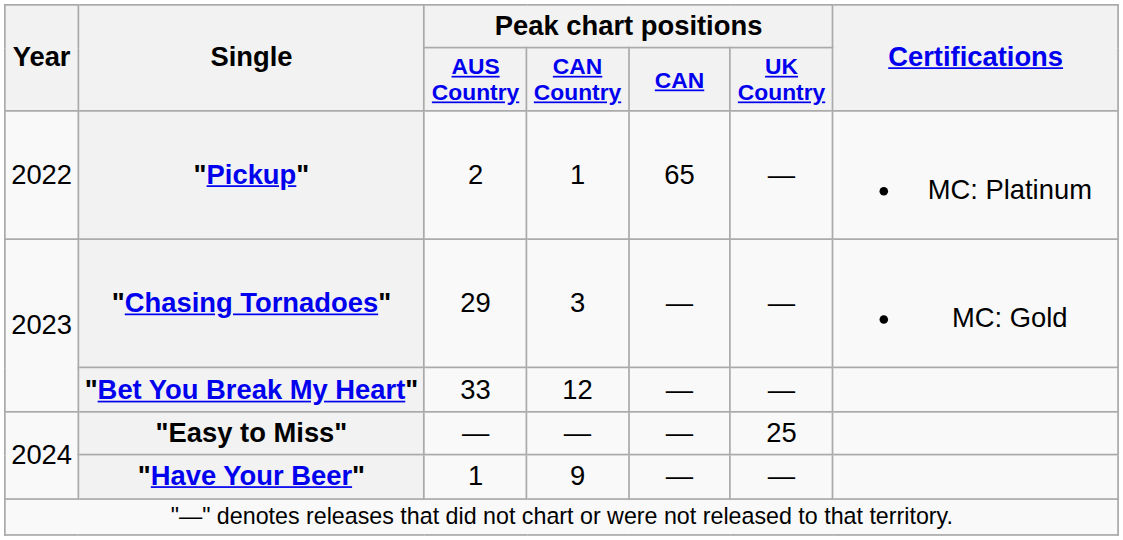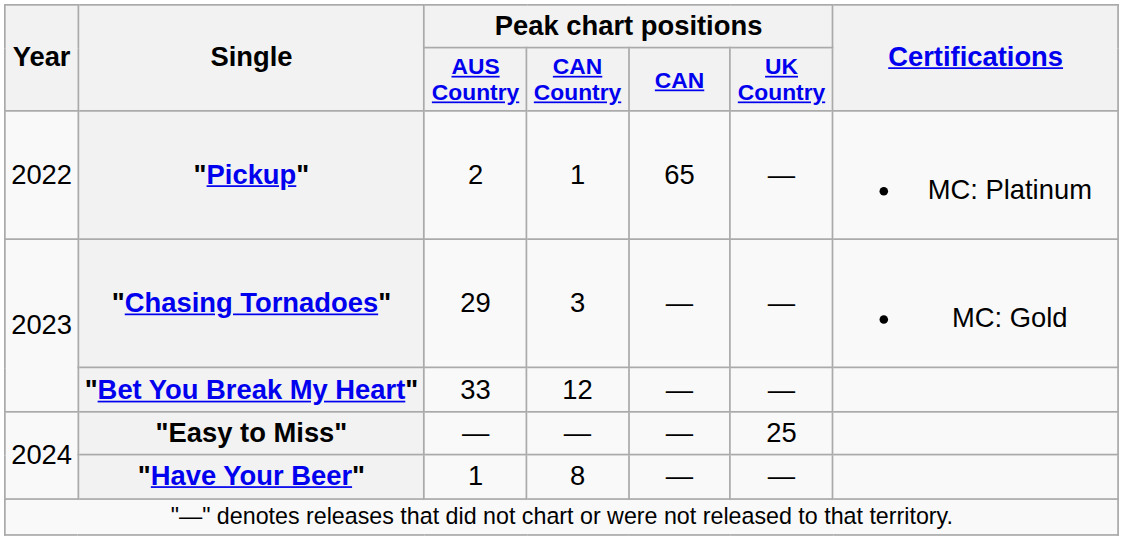(578, 476) 9 -> (578, 476) 8
